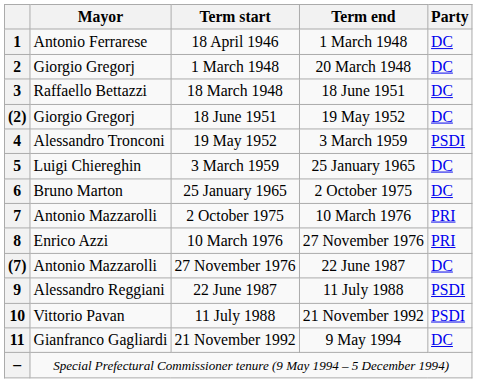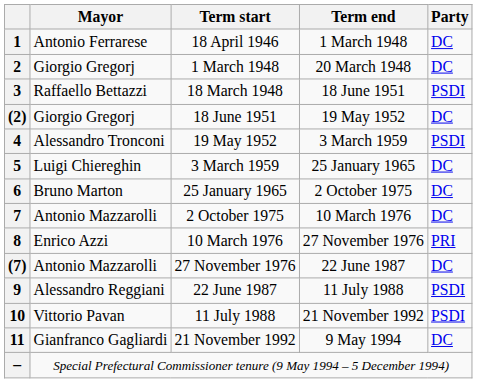(442, 91) DC -> (448, 91) PSDI
(443, 215) PRI -> (442, 215) DC
